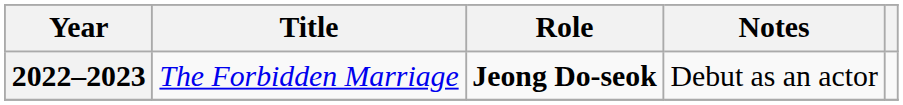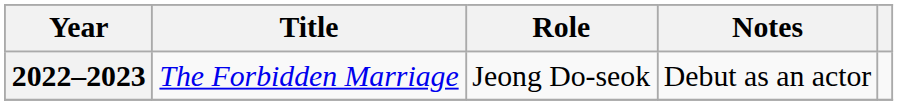(565, 75) bold -> (561, 75) normal
